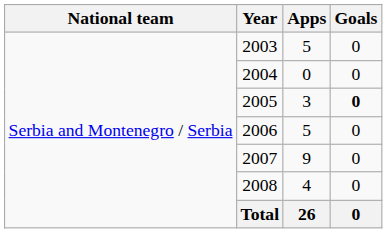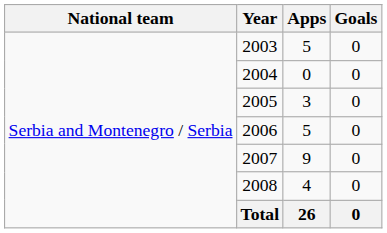(356, 102) bold -> (356, 102) normal
